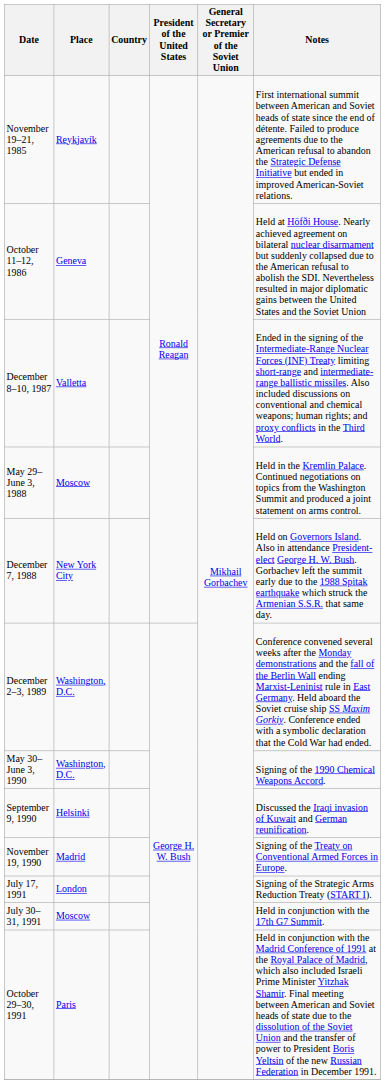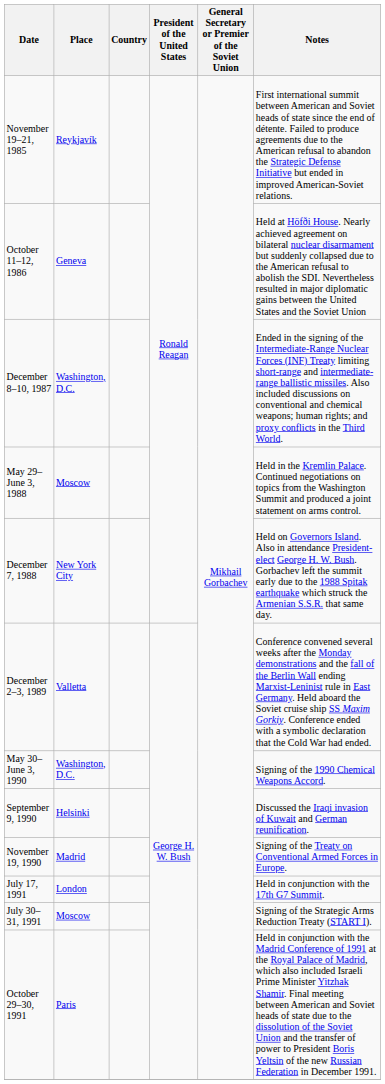(71, 383) Valletta -> (81, 383) Washington, D.C.
(81, 687) Washington, D.C. -> (71, 687) Valletta
(315, 889) Signing of the Strategic Arms Reduction Treaty (START I). -> (313, 889) Held in conjunction with the 17th G7 Summit.
(313, 916) Held in conjunction with the 17th G7 Summit. -> (315, 916) Signing of the Strategic Arms Reduction Treaty (START I).
